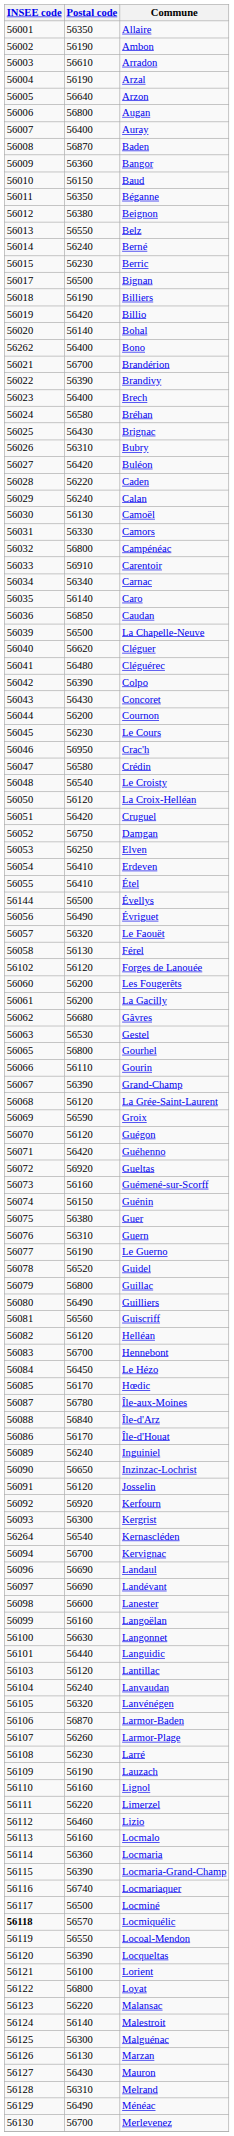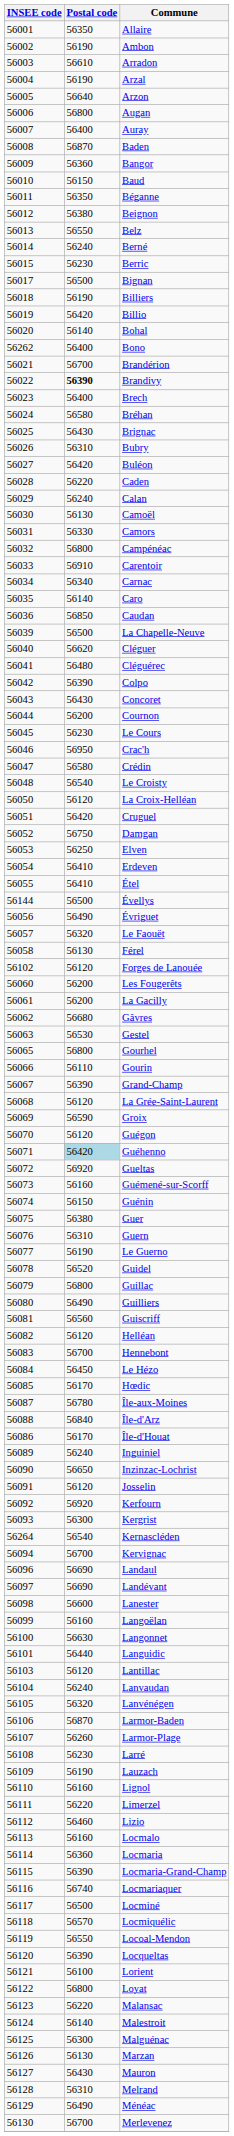(80, 381) normal -> (80, 381) bold
(80, 1151) no background -> (80, 1151) lightblue background
(20, 1922) bold -> (20, 1922) normal
